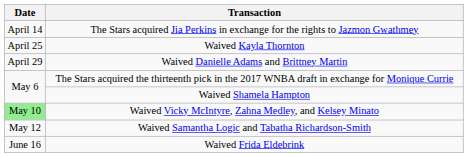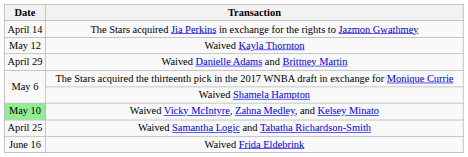(25, 45) April 25 -> (25, 45) May 12
(25, 128) May 12 -> (25, 128) April 25
